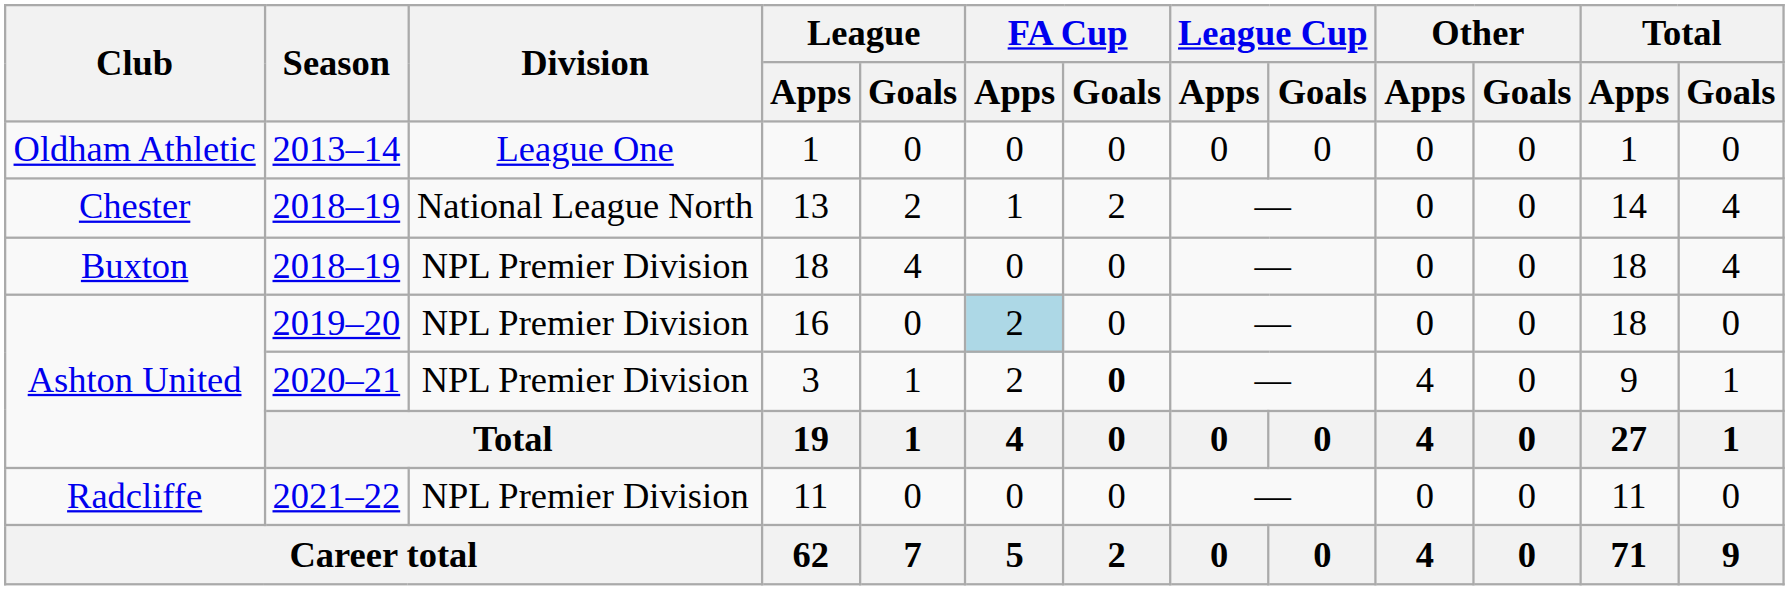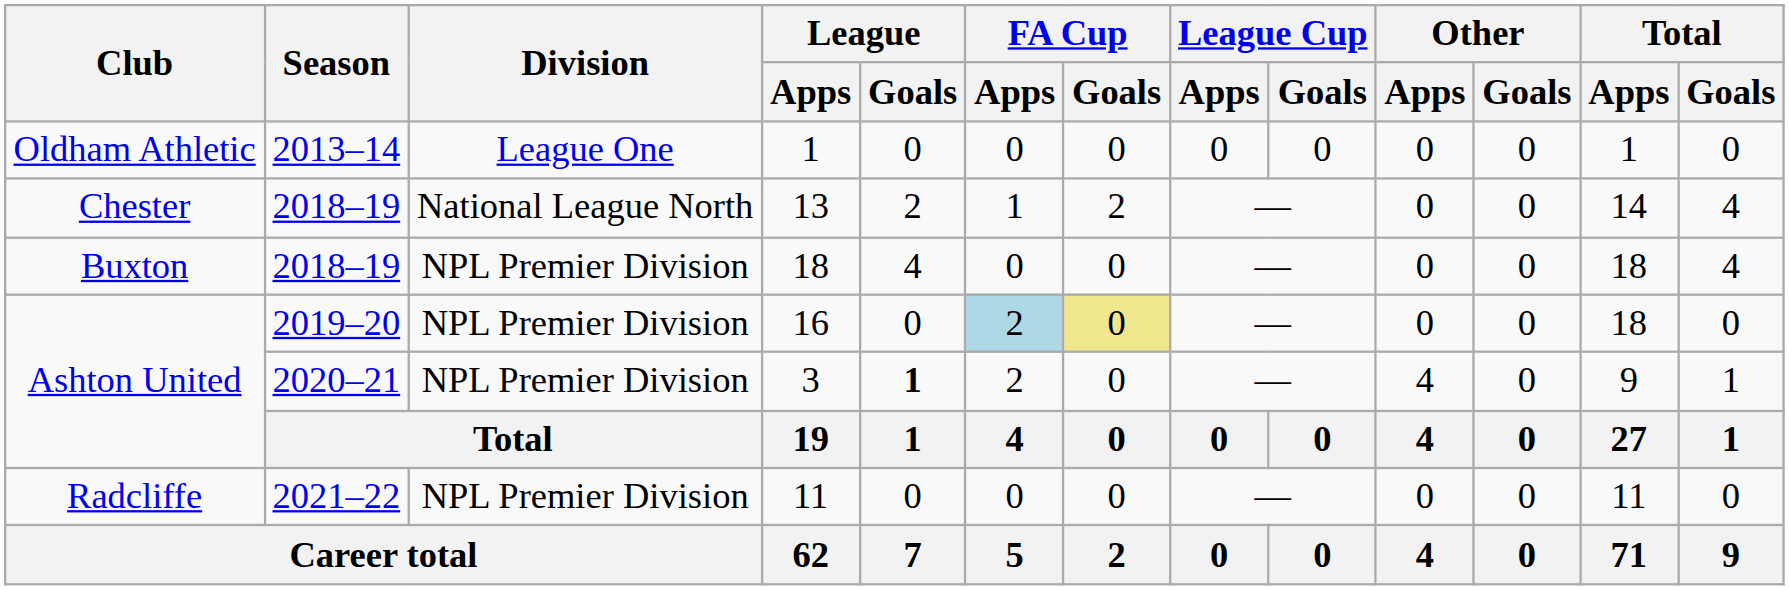(1117, 322) no background -> (1117, 322) khaki background
(913, 380) normal -> (913, 380) bold
(1117, 380) bold -> (1117, 380) normal
